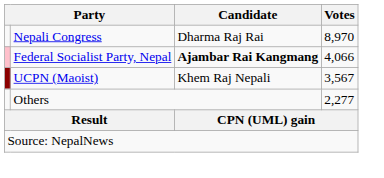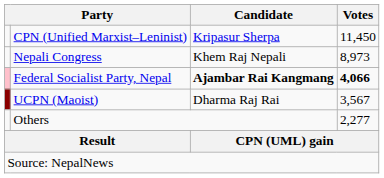+ row: (100, 36)
(221, 36) Dharma Raj Rai -> (240, 57) Khem Raj Nepali
(339, 36) 8,970 -> (355, 57) 8,973
(339, 57) normal -> (355, 78) bold
(224, 78) Khem Raj Nepali -> (236, 99) Dharma Raj Rai
